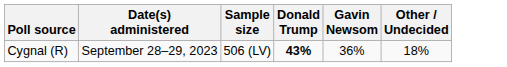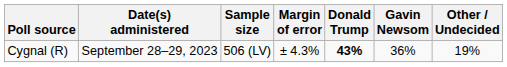+ column: (300, 22)
(416, 51) 18% -> (467, 51) 19%
